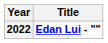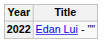(68, 30) bold -> (65, 30) normal
